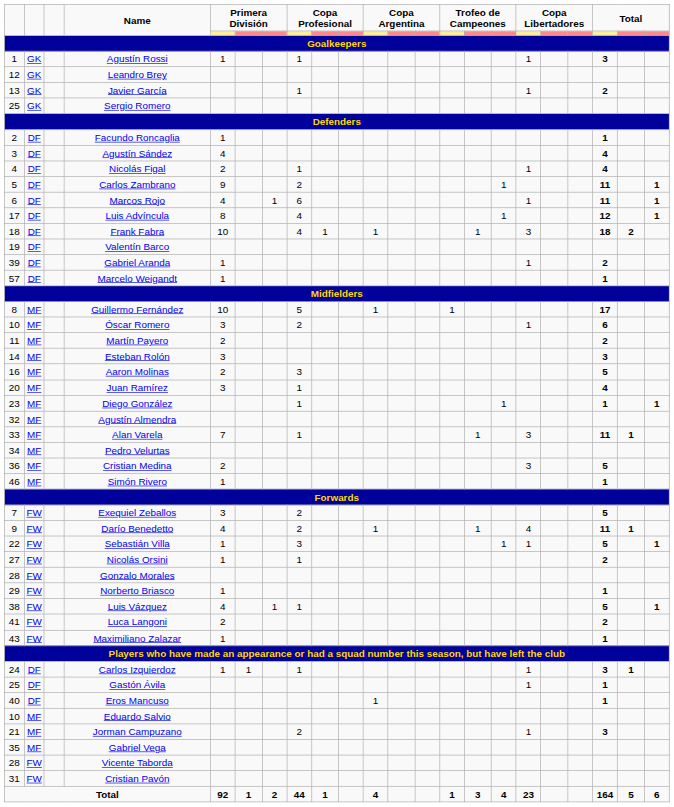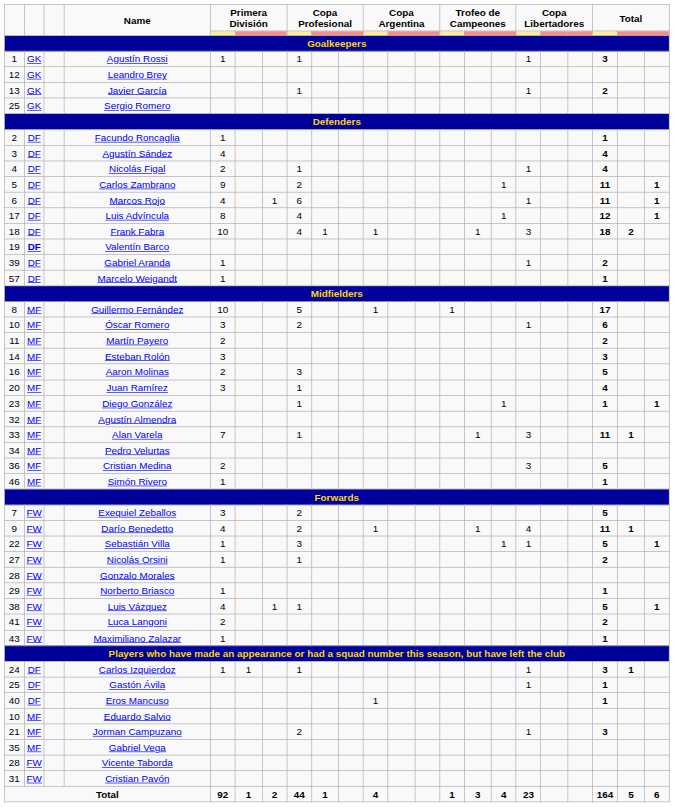(34, 247) normal -> (34, 247) bold
